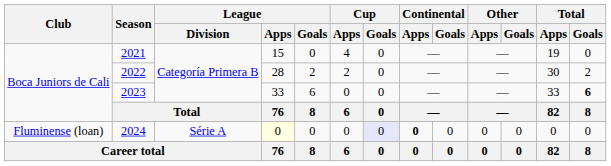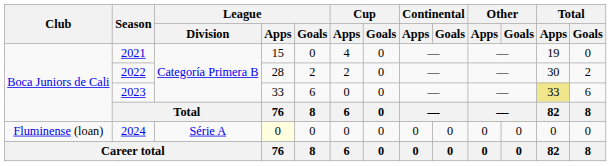(553, 92) no background -> (553, 92) khaki background
(588, 92) bold -> (588, 92) normal
(381, 131) lavender background -> (381, 131) no background
(416, 131) bold -> (416, 131) normal
